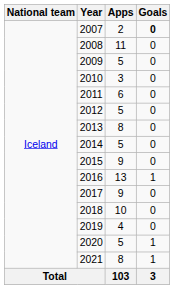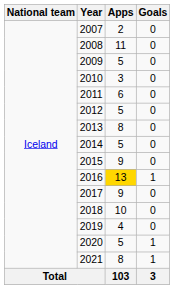(153, 29) bold -> (153, 29) normal
(121, 177) no background -> (121, 177) gold background
